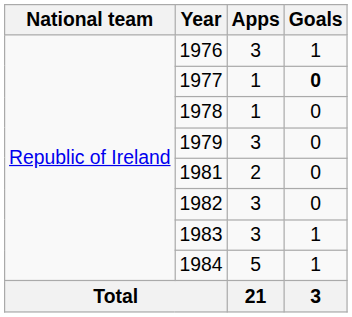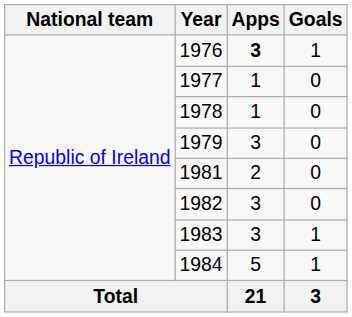(256, 50) normal -> (256, 50) bold
(316, 81) bold -> (316, 81) normal
